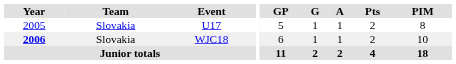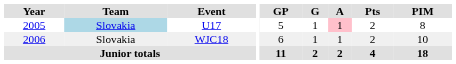(116, 25) no background -> (116, 25) lightblue background
(340, 25) no background -> (340, 25) pink background
(34, 39) bold -> (34, 39) normal
